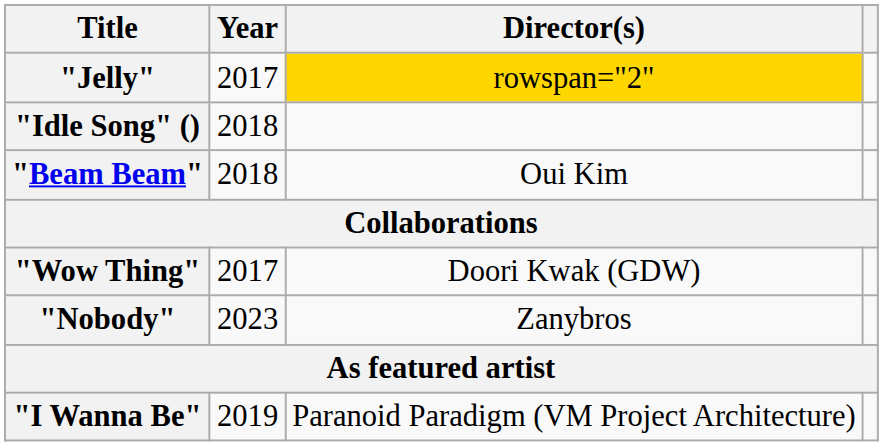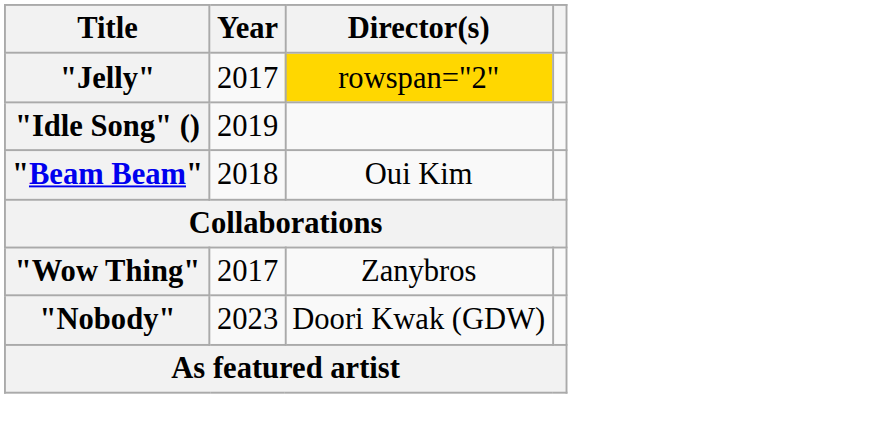(248, 125) 2018 -> (248, 125) 2019
(574, 271) Doori Kwak (GDW) -> (419, 271) Zanybros
(574, 319) Zanybros -> (419, 319) Doori Kwak (GDW)
- row: (107, 416)
